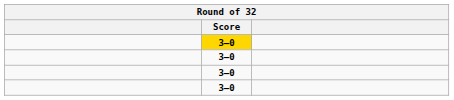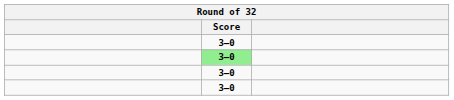(227, 42) gold background -> (227, 42) no background
(227, 57) no background -> (227, 57) lightgreen background
